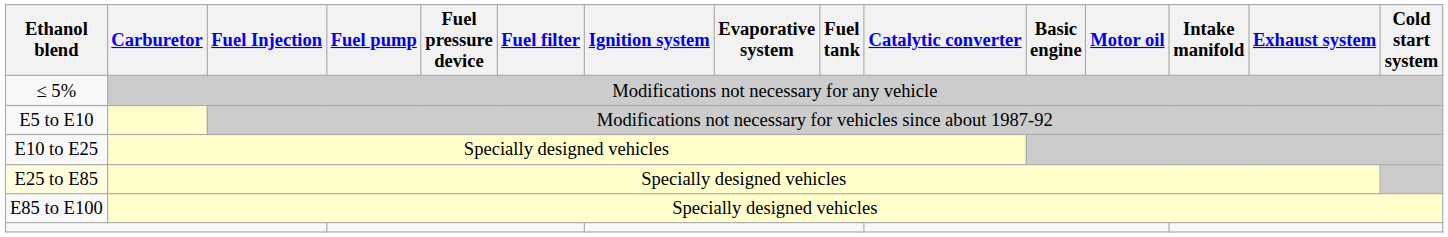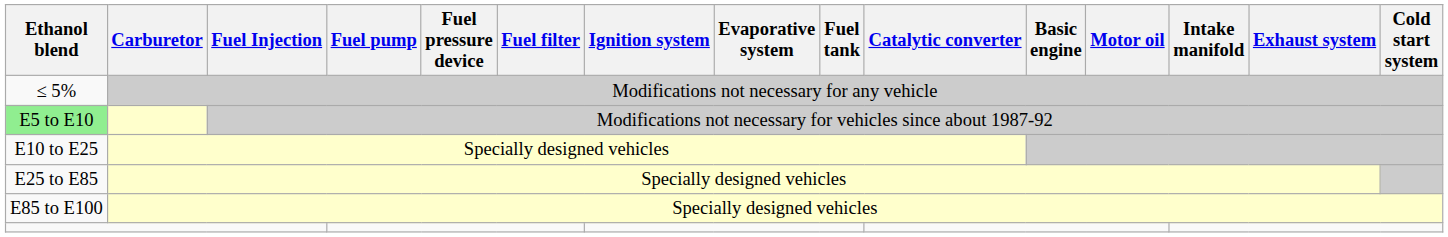(56, 119) no background -> (56, 119) lightgreen background
(56, 178) lightyellow background -> (56, 178) no background
